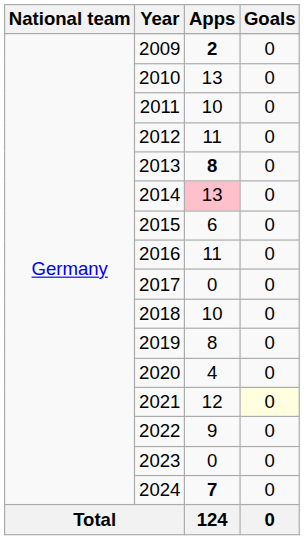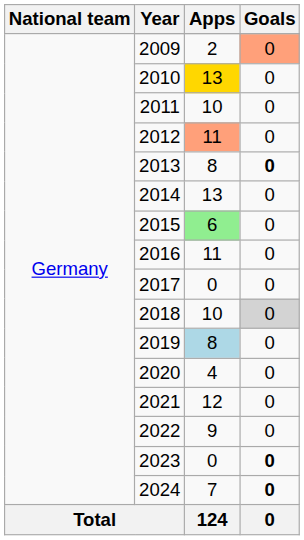(212, 48) bold -> (212, 48) normal
(270, 48) no background -> (270, 48) lightsalmon background
(212, 78) no background -> (212, 78) gold background
(212, 136) no background -> (212, 136) lightsalmon background
(212, 166) bold -> (212, 166) normal
(270, 166) normal -> (270, 166) bold
(212, 195) pink background -> (212, 195) no background
(212, 225) no background -> (212, 225) lightgreen background
(270, 313) no background -> (270, 313) lightgrey background
(212, 343) no background -> (212, 343) lightblue background
(270, 401) lightyellow background -> (270, 401) no background
(270, 460) normal -> (270, 460) bold
(212, 490) bold -> (212, 490) normal
(270, 490) normal -> (270, 490) bold
